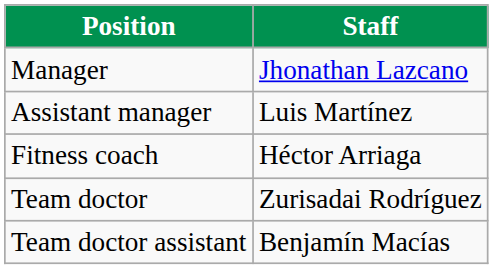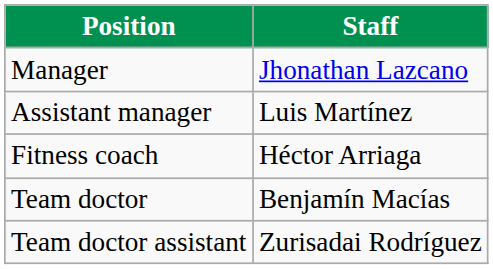(370, 198) Zurisadai Rodríguez -> (355, 198) Benjamín Macías
(355, 241) Benjamín Macías -> (370, 241) Zurisadai Rodríguez
